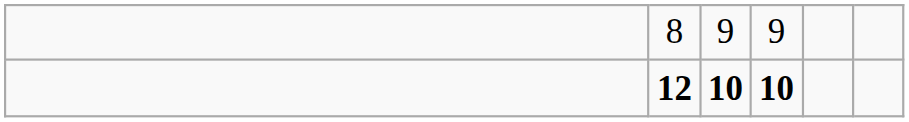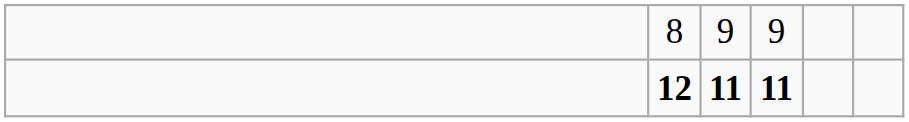(725, 87) 10 -> (725, 87) 11
(776, 87) 10 -> (776, 87) 11
